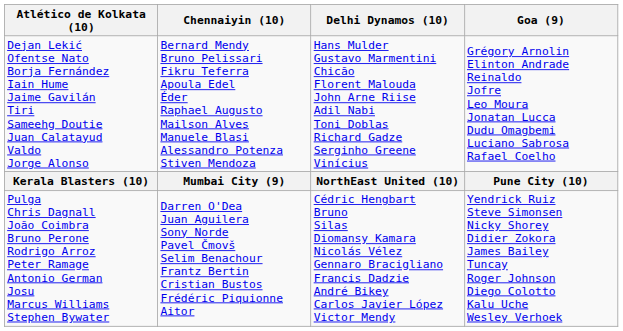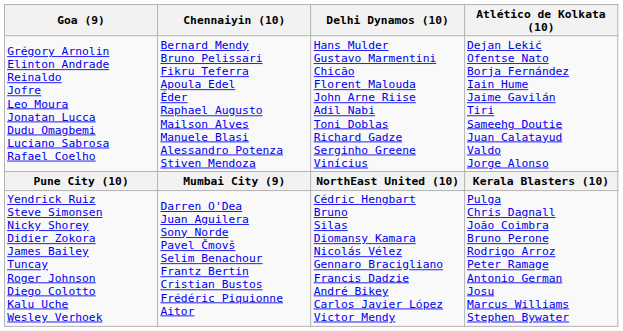columns swapped: (81, 20) <-> (541, 20)
